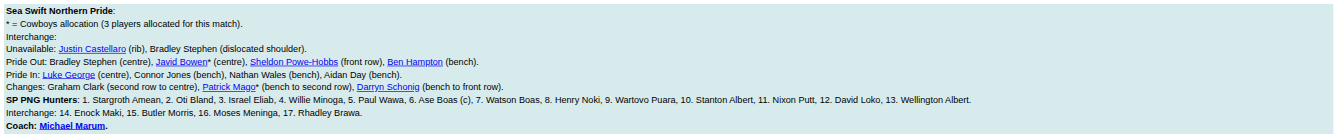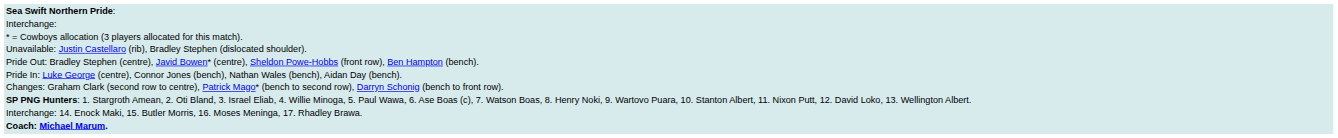(124, 24) * = Cowboys allocation (3 players allocated for this match). -> (31, 24) Interchange:
(31, 36) Interchange: -> (124, 36) * = Cowboys allocation (3 players allocated for this match).
